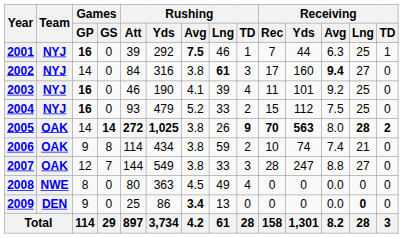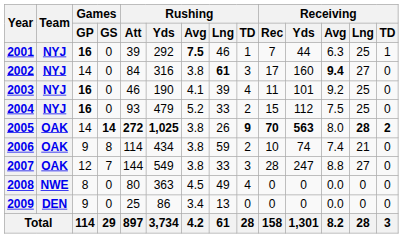(195, 204) bold -> (195, 204) normal
(363, 204) bold -> (363, 204) normal
